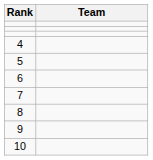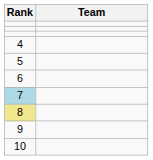(20, 95) no background -> (20, 95) lightblue background
(20, 112) no background -> (20, 112) khaki background
